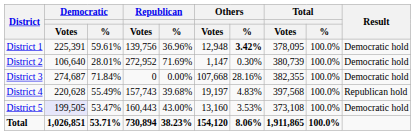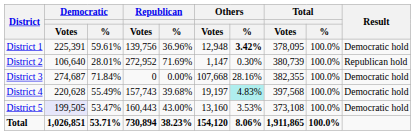(376, 62) Democratic hold -> (376, 62) Republican hold
(249, 92) no background -> (249, 92) paleturquoise background
(376, 92) Republican hold -> (376, 92) Democratic hold
